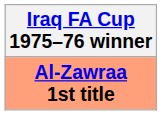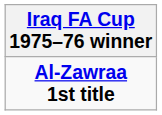(81, 83) lightsalmon background -> (81, 83) no background
